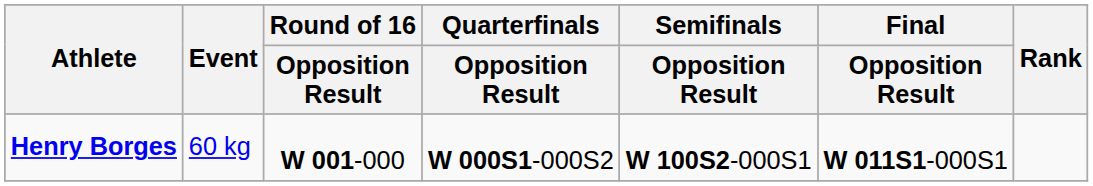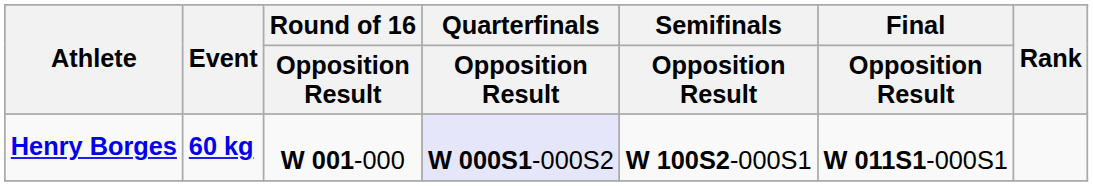(220, 148) normal -> (221, 148) bold
(521, 162) no background -> (521, 162) lavender background
